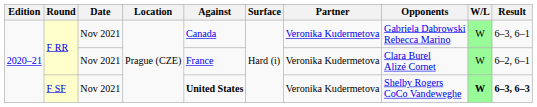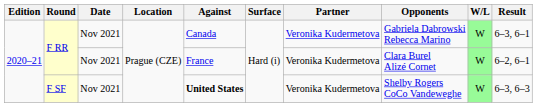(480, 88) bold -> (480, 88) normal
(512, 88) bold -> (512, 88) normal
